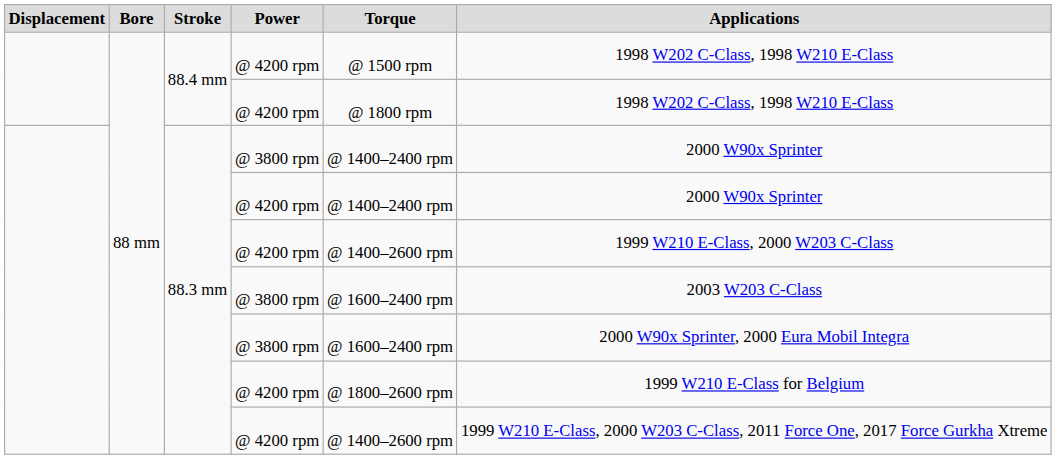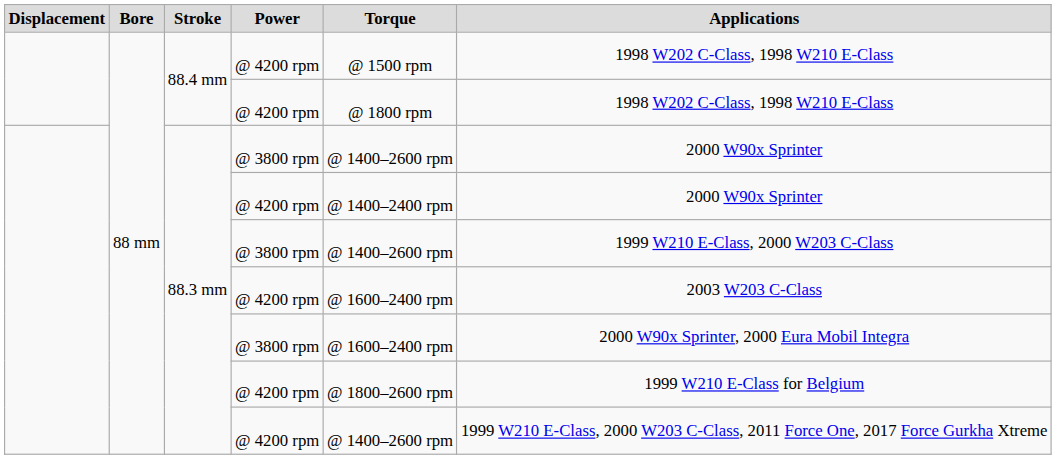(390, 158) @ 1400–2400 rpm -> (390, 158) @ 1400–2600 rpm
(277, 252) @ 4200 rpm -> (277, 252) @ 3800 rpm
(277, 299) @ 3800 rpm -> (277, 299) @ 4200 rpm
